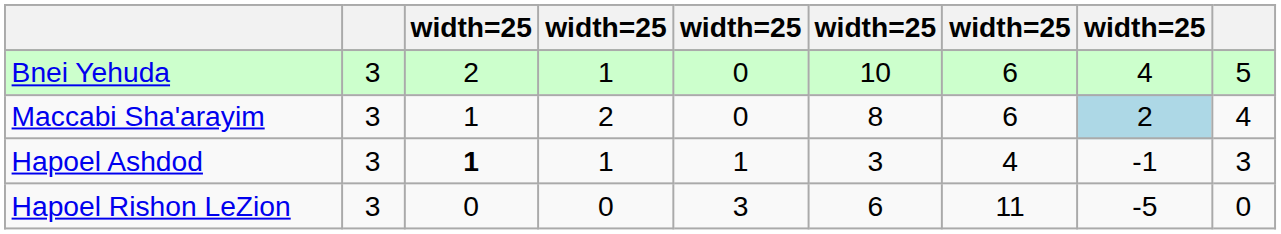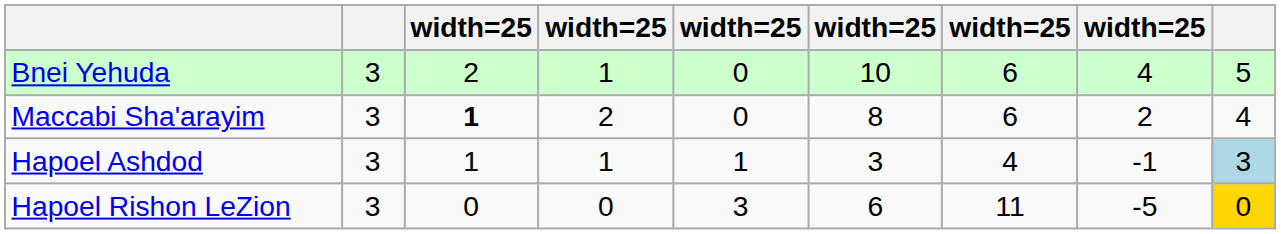(471, 117) normal -> (471, 117) bold
(1145, 117) lightblue background -> (1145, 117) no background
(471, 161) bold -> (471, 161) normal
(1243, 161) no background -> (1243, 161) lightblue background
(1243, 206) no background -> (1243, 206) gold background
